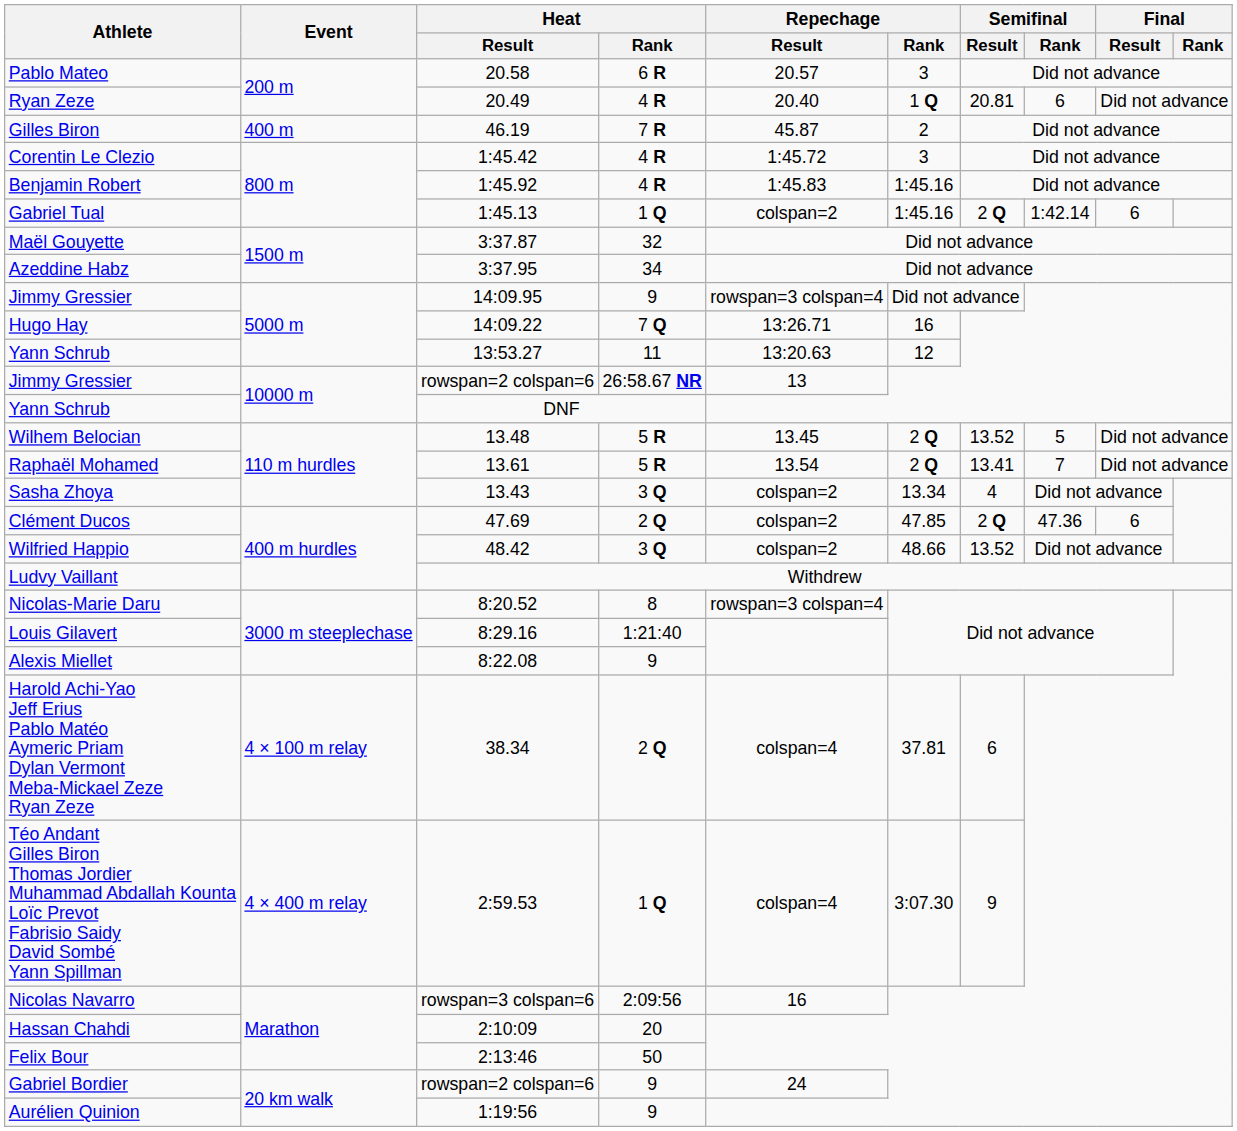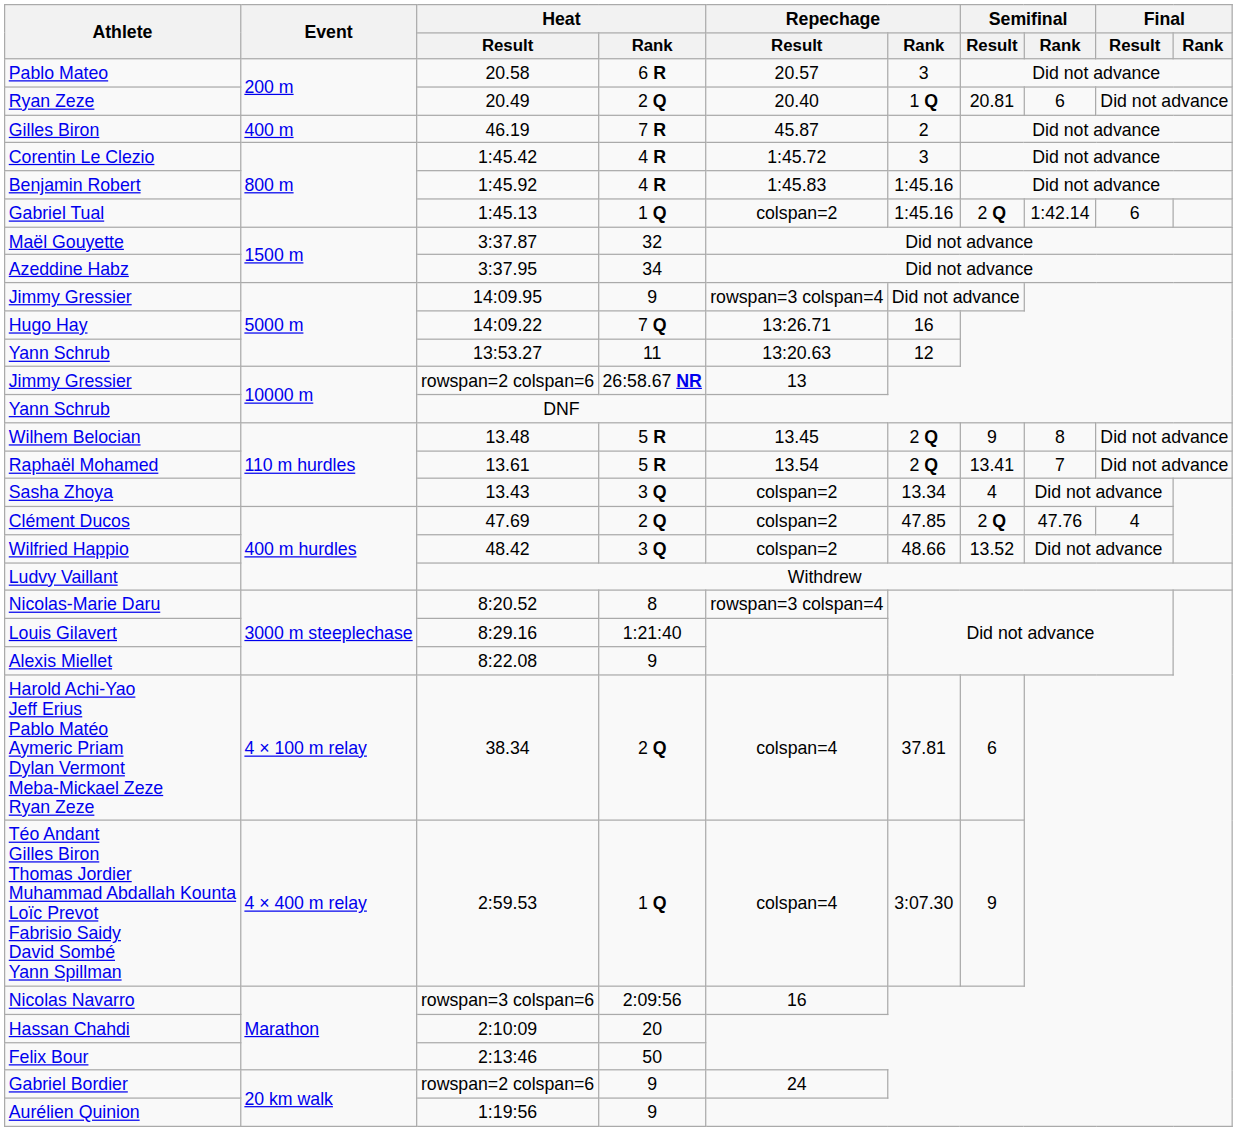(652, 101) 4 R -> (652, 101) 2 Q
(992, 437) 13.52 -> (992, 437) 9
(1060, 437) 5 -> (1060, 437) 8
(1060, 521) 47.36 -> (1060, 521) 47.76
(1135, 521) 6 -> (1135, 521) 4
